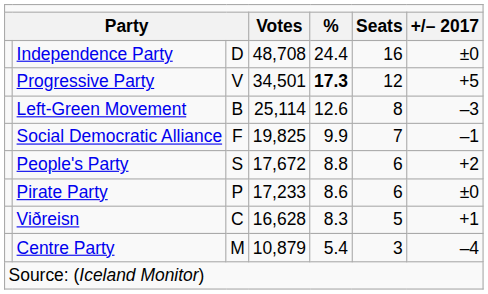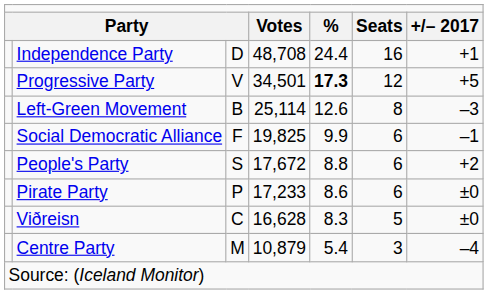(469, 54) ±0 -> (469, 54) +1
(398, 137) 7 -> (398, 137) 6
(469, 219) +1 -> (469, 219) ±0
